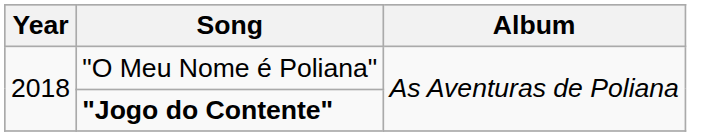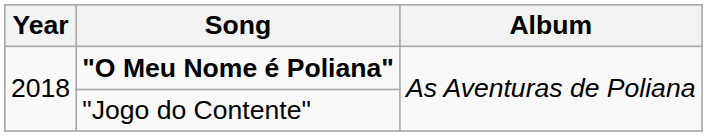(230, 67) normal -> (238, 67) bold
(208, 109) bold -> (197, 109) normal
